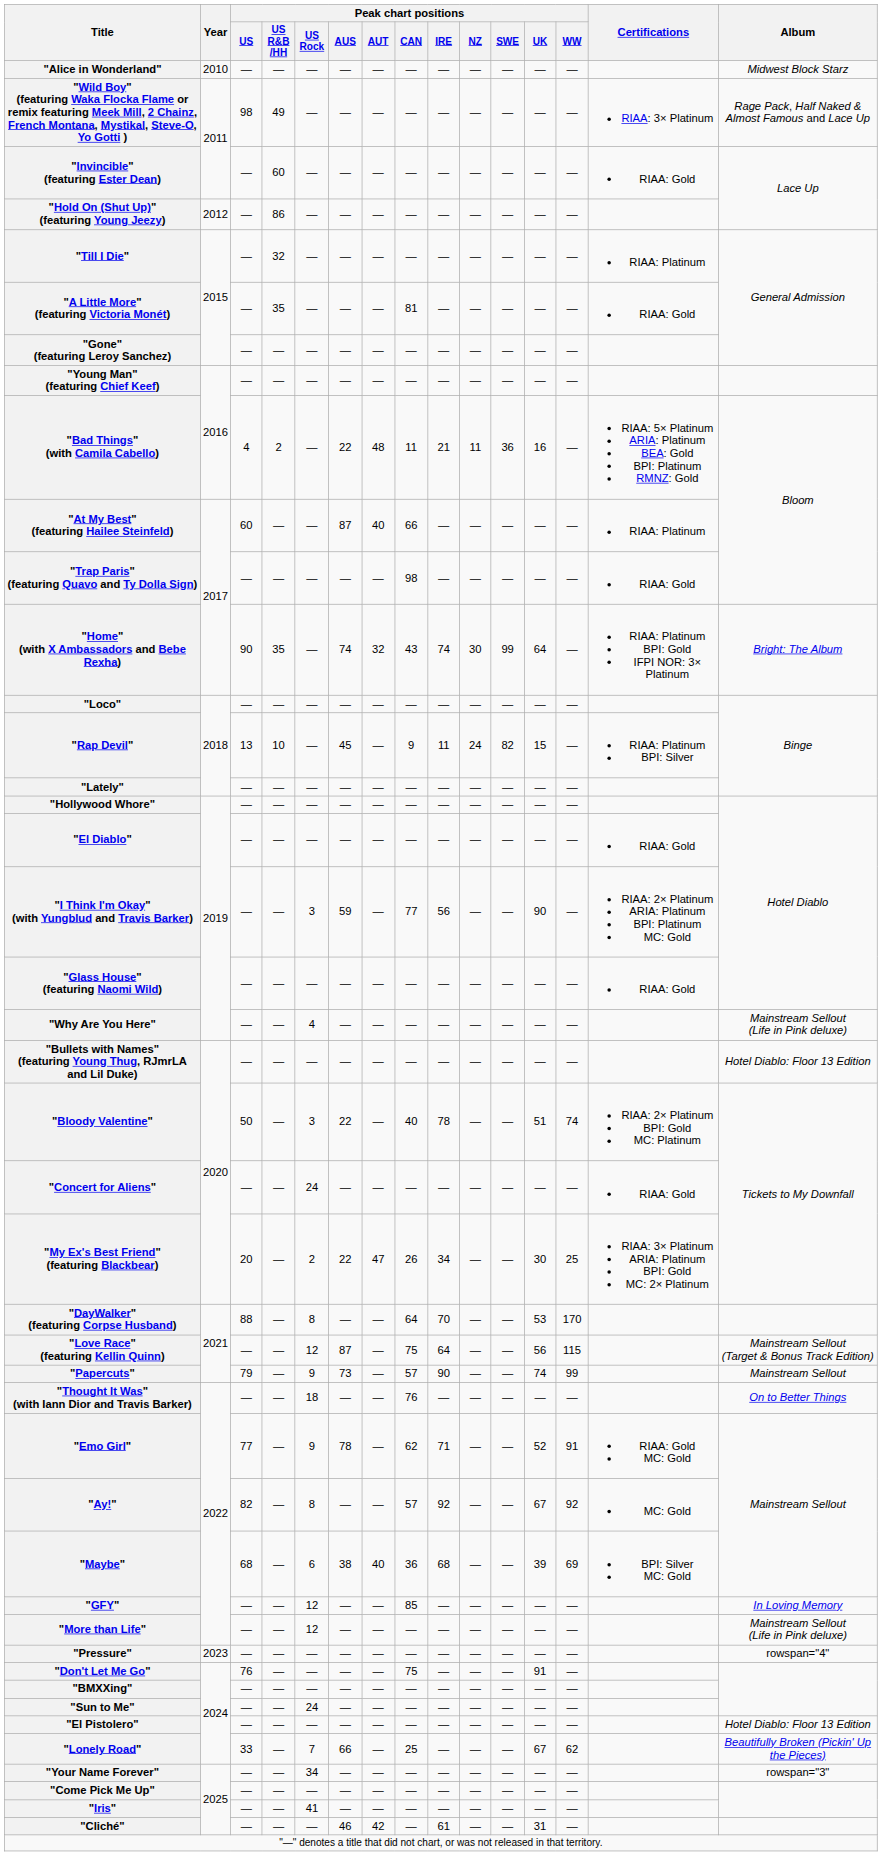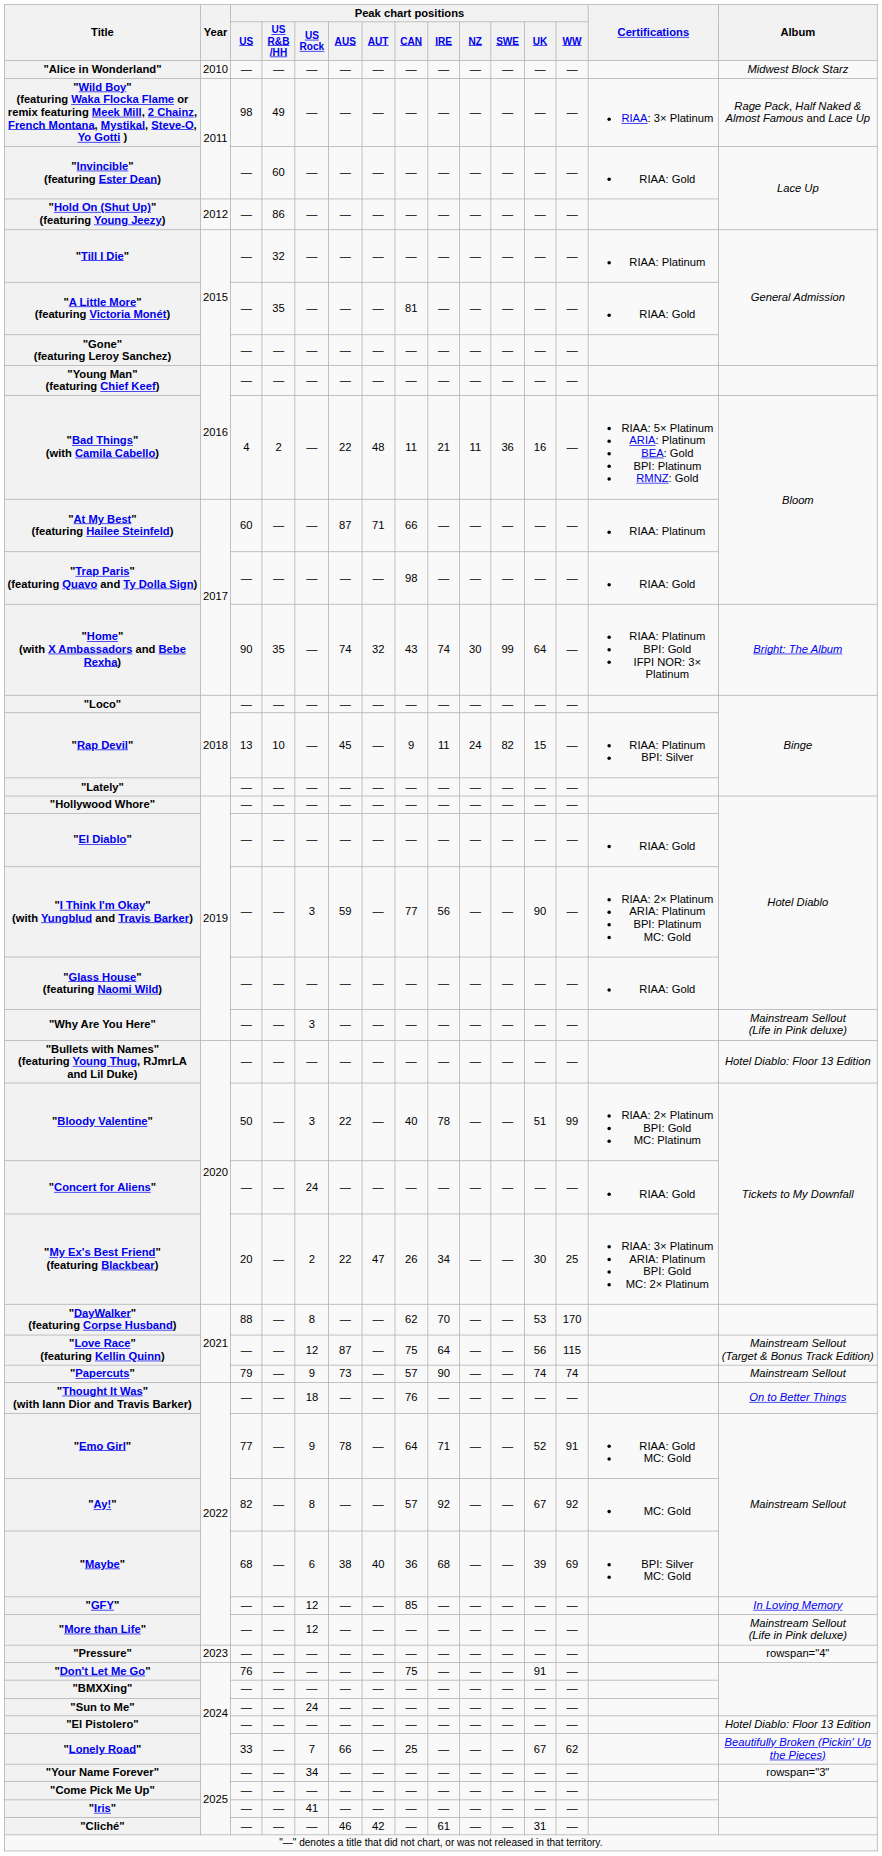(378, 525) 40 -> (378, 525) 71
(312, 1025) 4 -> (312, 1025) 3
(572, 1122) 74 -> (572, 1122) 99
(411, 1319) 64 -> (411, 1319) 62
(572, 1374) 99 -> (572, 1374) 74
(411, 1446) 62 -> (411, 1446) 64
